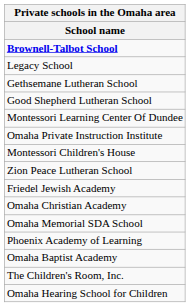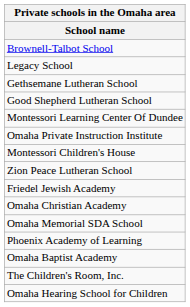(62, 48) bold -> (60, 48) normal
